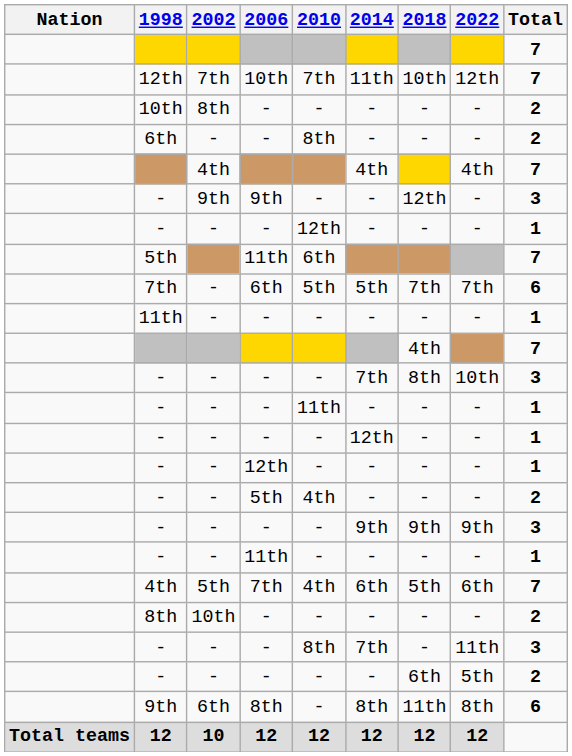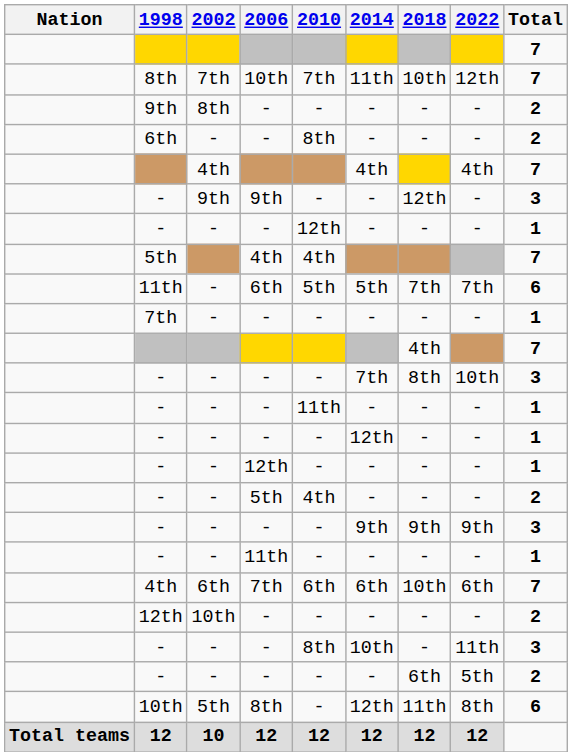(161, 79) 12th -> (161, 79) 8th
(161, 109) 10th -> (161, 109) 9th
(266, 259) 11th -> (266, 259) 4th
(319, 259) 6th -> (319, 259) 4th
(161, 289) 7th -> (161, 289) 11th
(161, 318) 11th -> (161, 318) 7th
(214, 587) 5th -> (214, 587) 6th
(319, 587) 4th -> (319, 587) 6th
(425, 587) 5th -> (425, 587) 10th
(161, 617) 8th -> (161, 617) 12th
(372, 647) 7th -> (372, 647) 10th
(161, 707) 9th -> (161, 707) 10th
(214, 707) 6th -> (214, 707) 5th
(372, 707) 8th -> (372, 707) 12th
